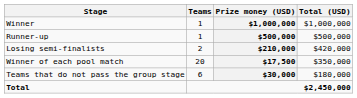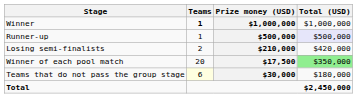(200, 23) normal -> (200, 23) bold
(332, 36) no background -> (332, 36) lavender background
(332, 62) no background -> (332, 62) lightgreen background
(200, 74) no background -> (200, 74) lightyellow background
